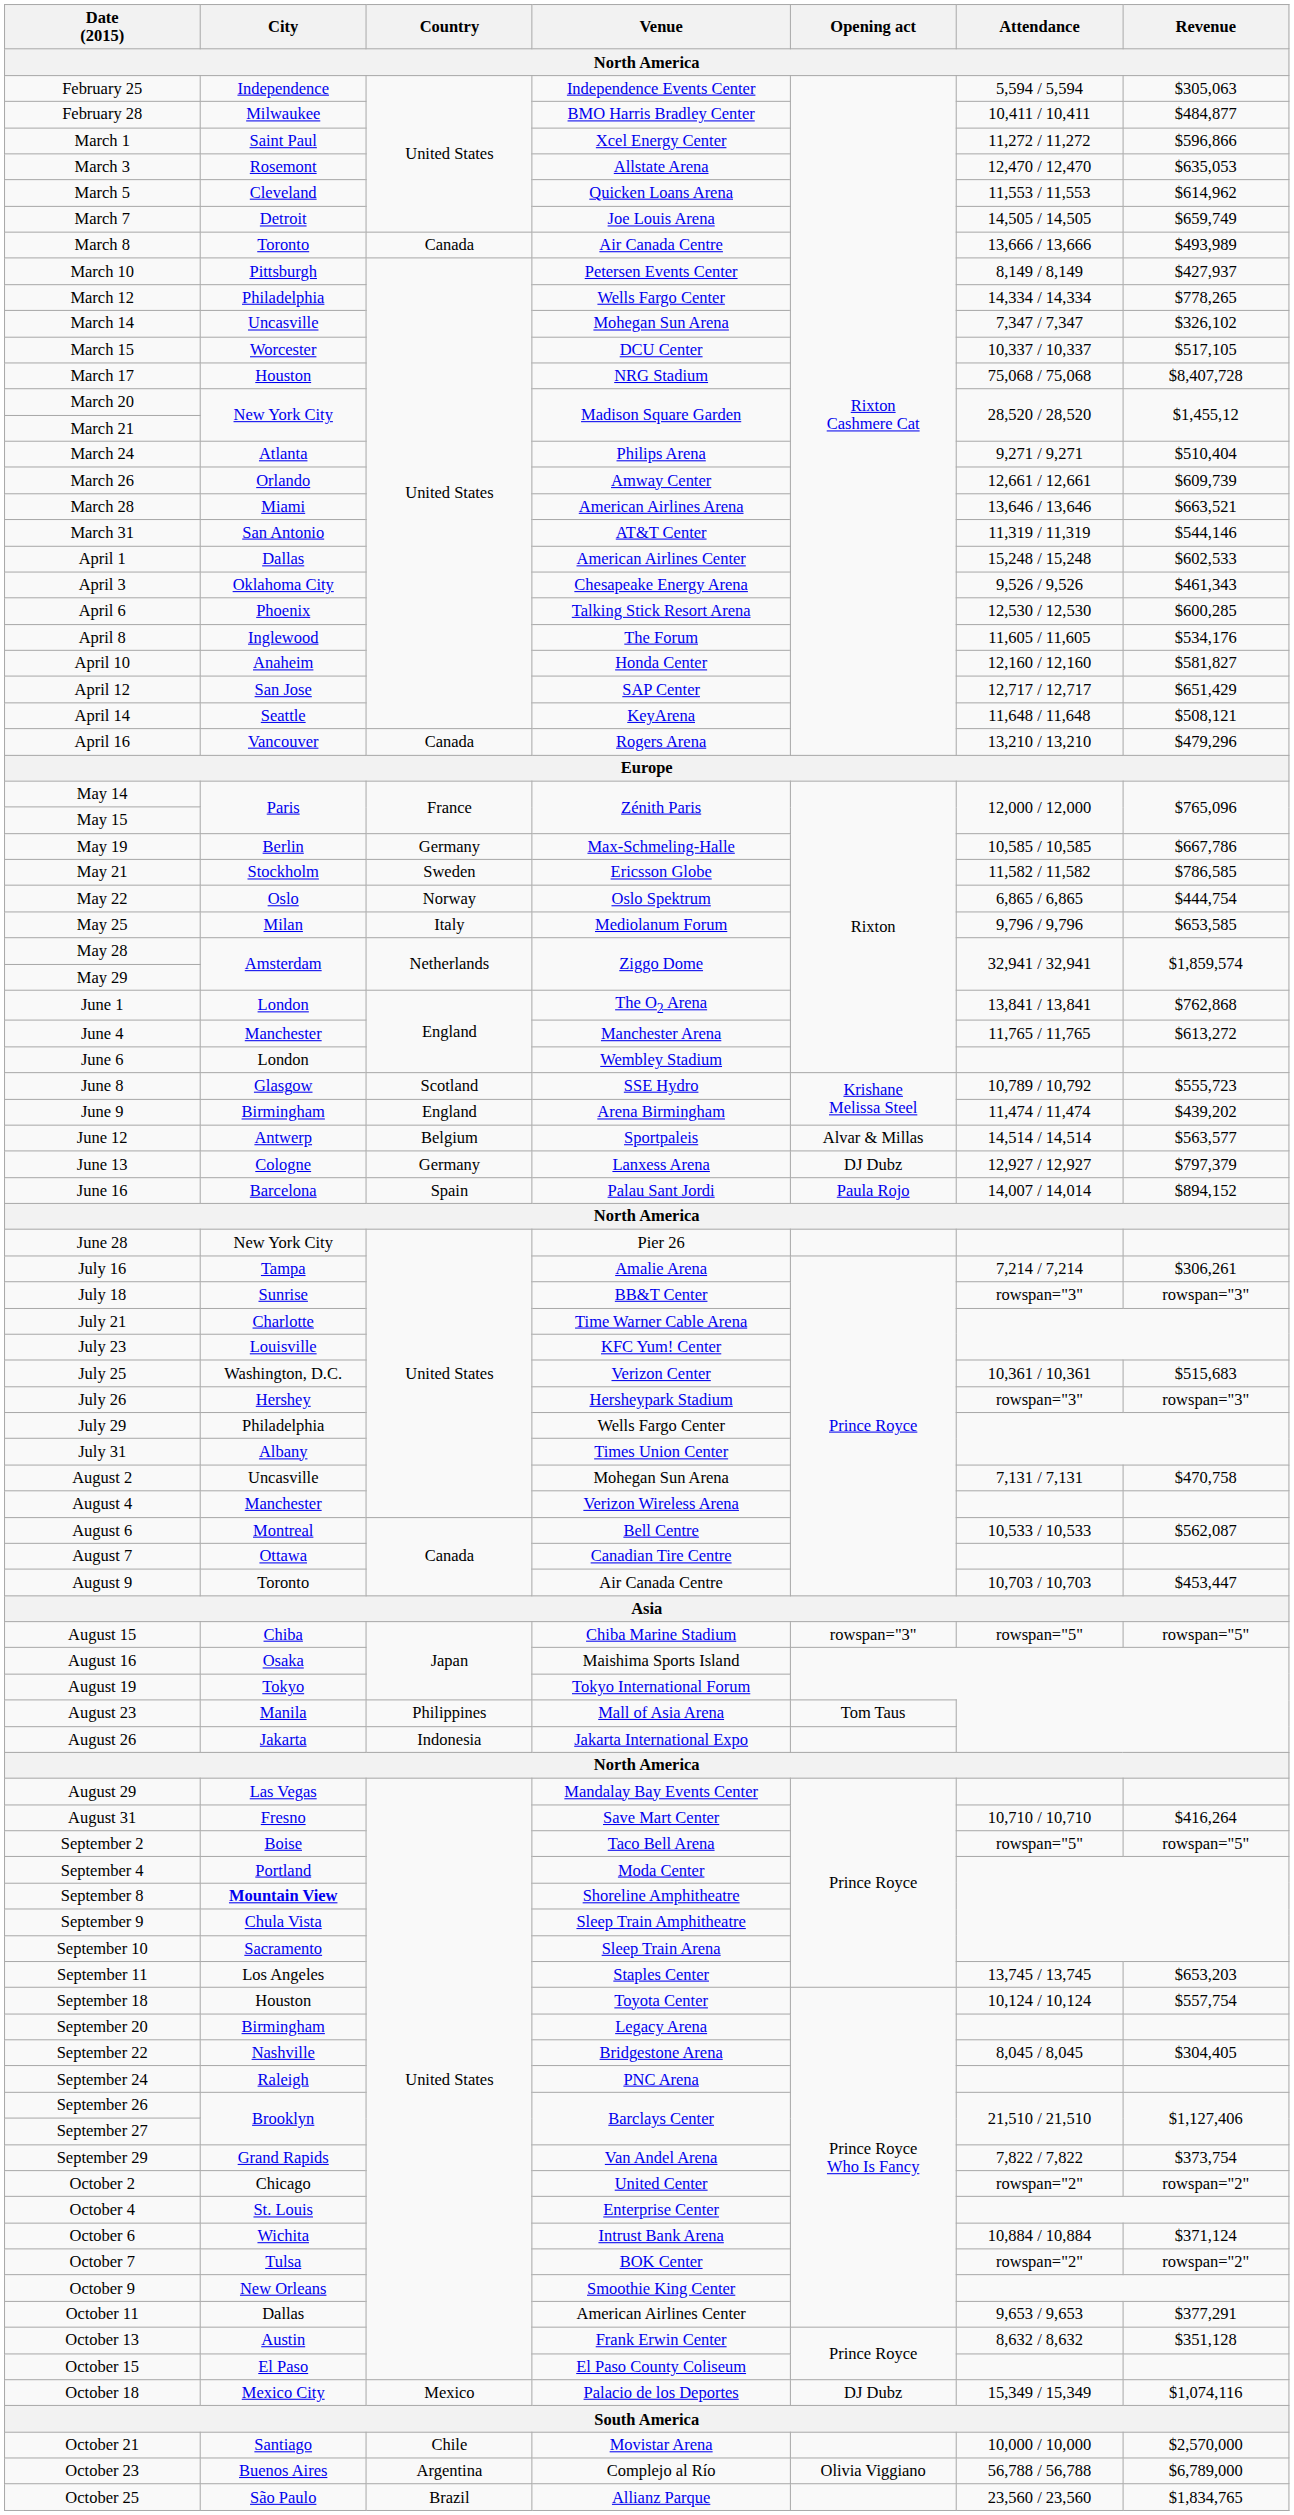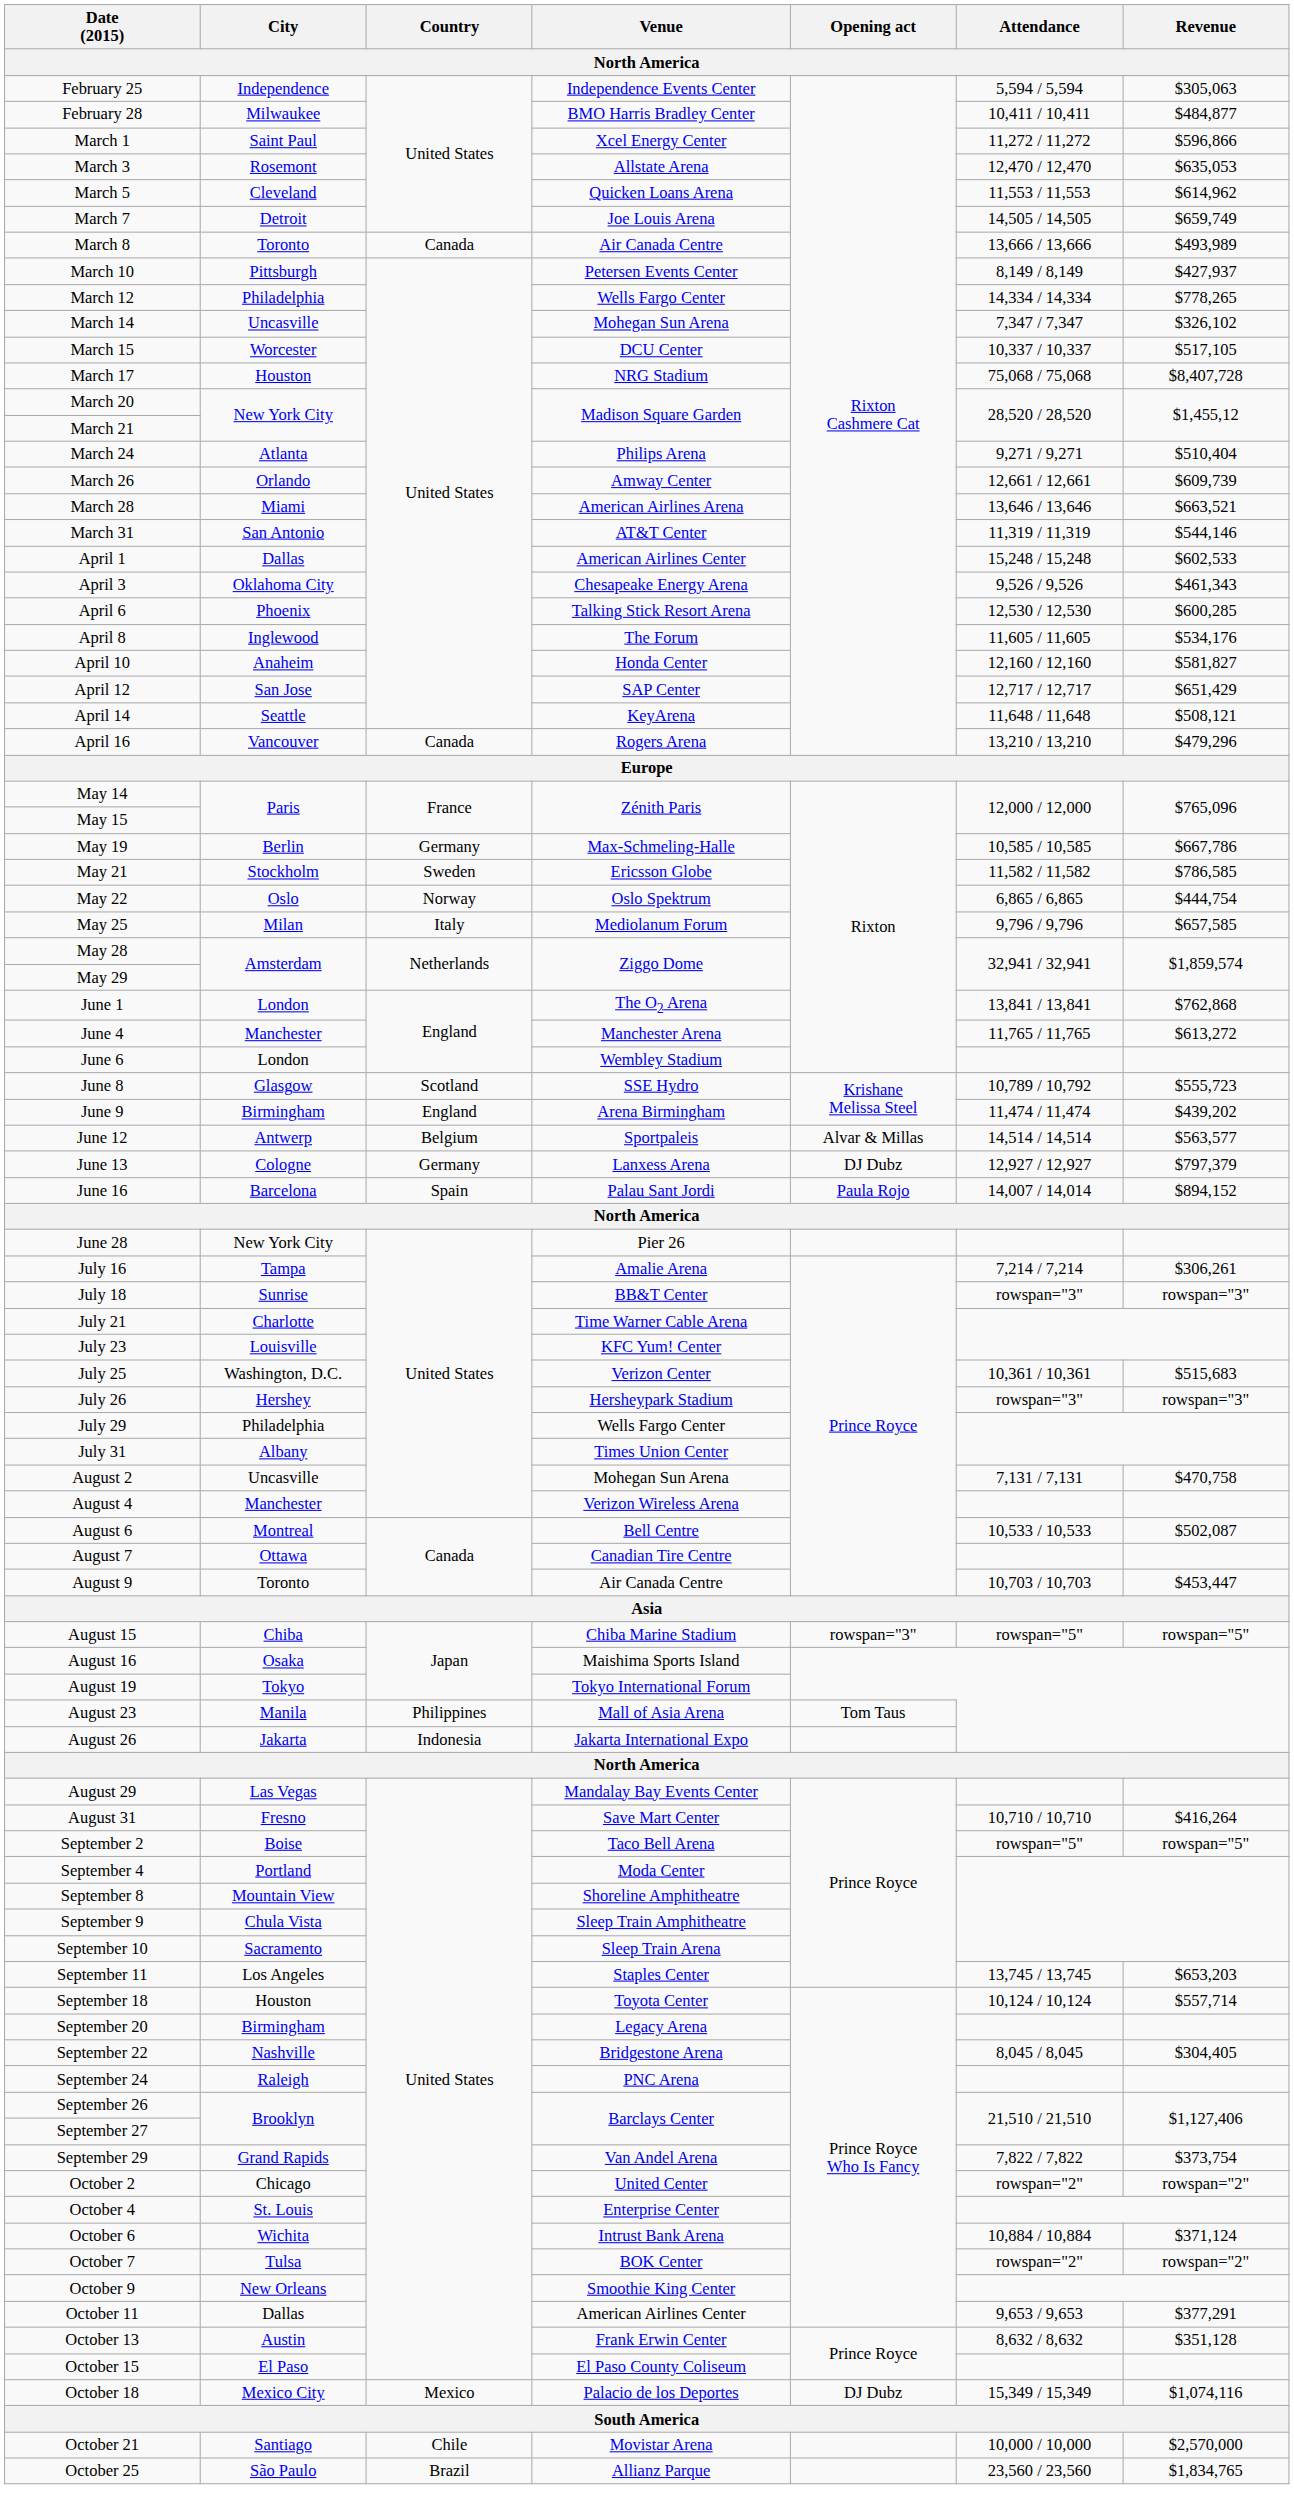(1206, 924) $653,585 -> (1206, 924) $657,585
(1206, 1530) $562,087 -> (1206, 1530) $502,087
(283, 1896) bold -> (283, 1896) normal
(1206, 2000) $557,754 -> (1206, 2000) $557,714
- row: (102, 2471)
